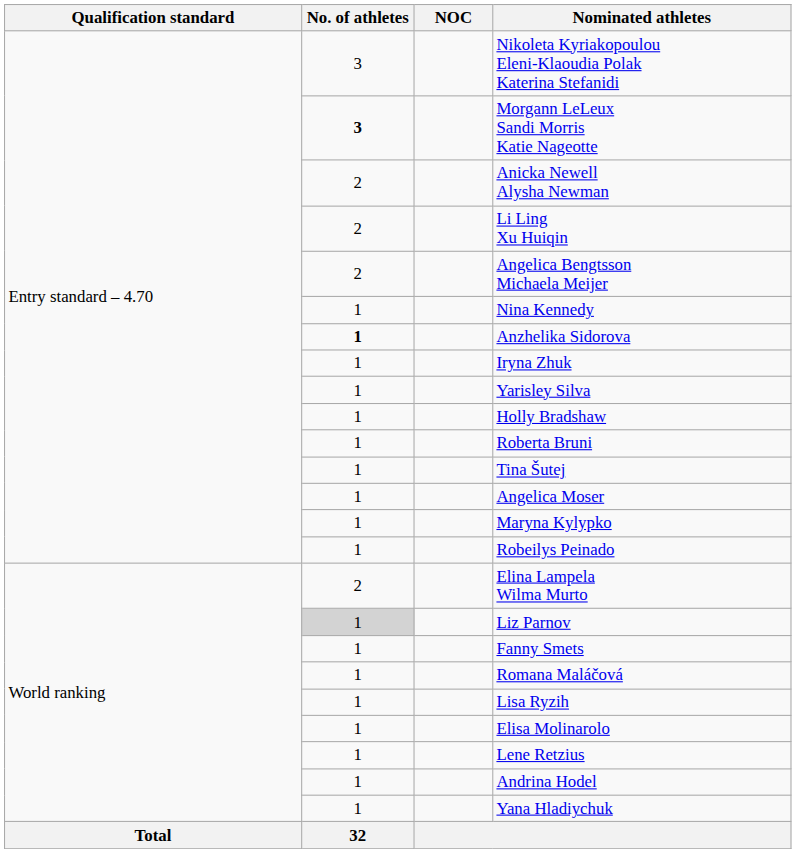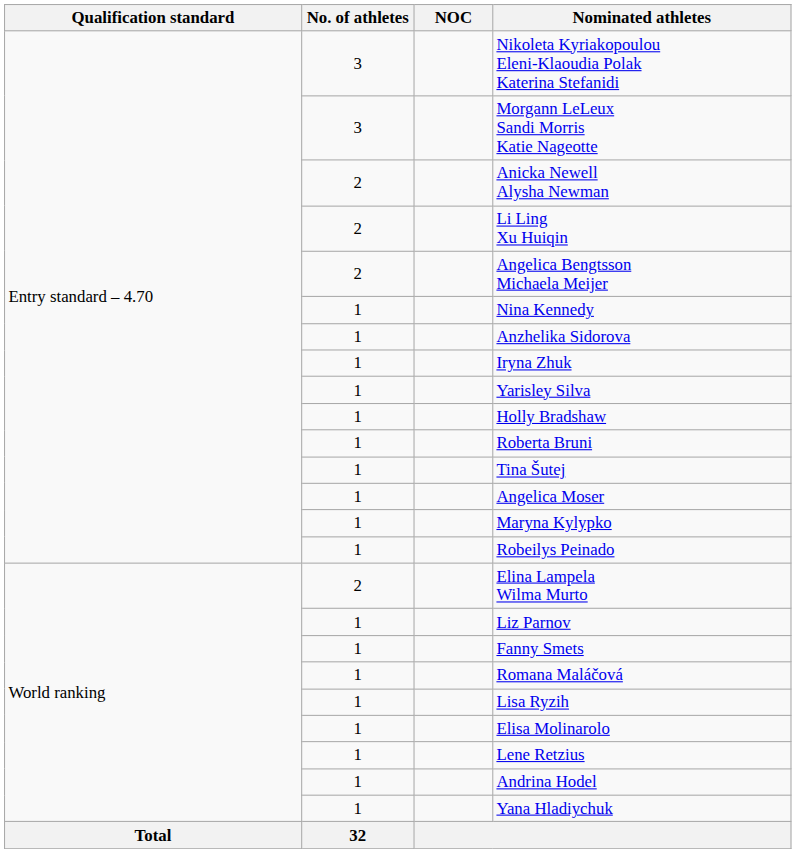(358, 127) bold -> (358, 127) normal
(358, 336) bold -> (358, 336) normal
(358, 621) lightgrey background -> (358, 621) no background
